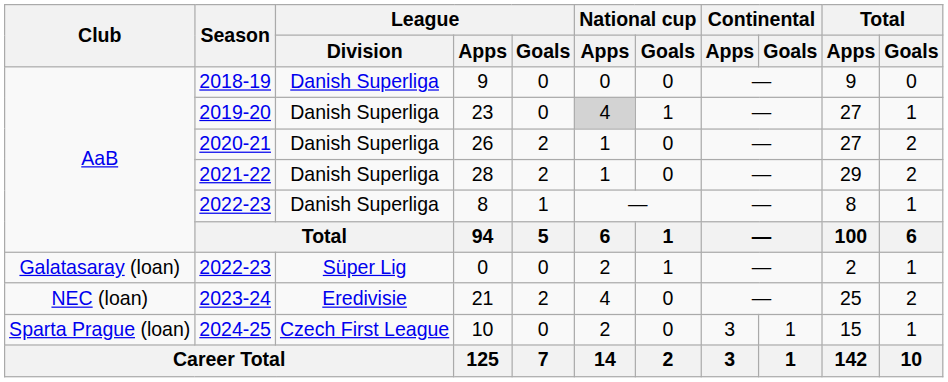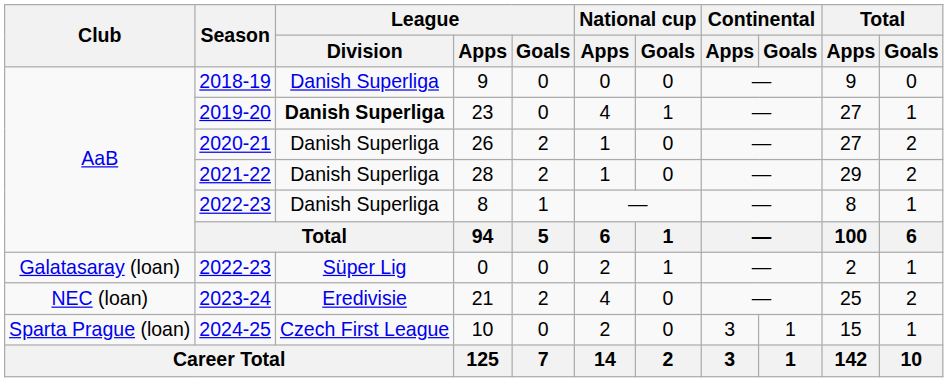(365, 112) normal -> (365, 112) bold
(605, 112) lightgrey background -> (605, 112) no background
